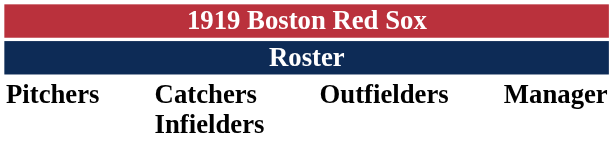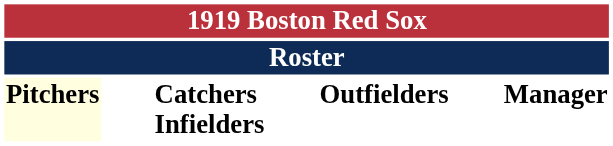(53, 94) no background -> (53, 94) lightyellow background
